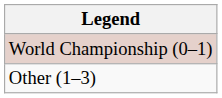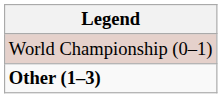(52, 78) normal -> (55, 78) bold
